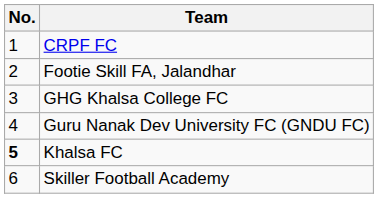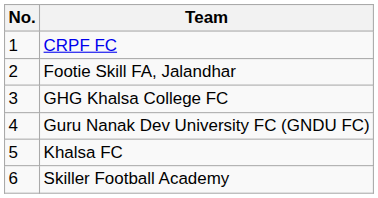(13, 152) bold -> (13, 152) normal
